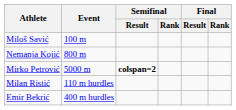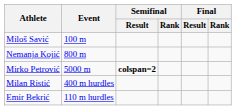(89, 83) 110 m hurdles -> (89, 83) 400 m hurdles
(89, 98) 400 m hurdles -> (89, 98) 110 m hurdles
